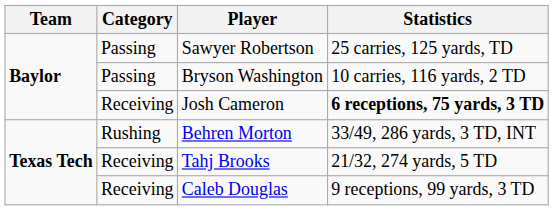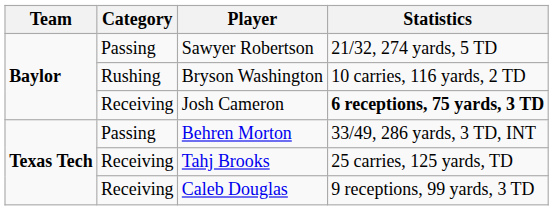(422, 48) 25 carries, 125 yards, TD -> (414, 48) 21/32, 274 yards, 5 TD
(128, 76) Passing -> (131, 76) Rushing
(131, 133) Rushing -> (128, 133) Passing
(414, 161) 21/32, 274 yards, 5 TD -> (422, 161) 25 carries, 125 yards, TD
